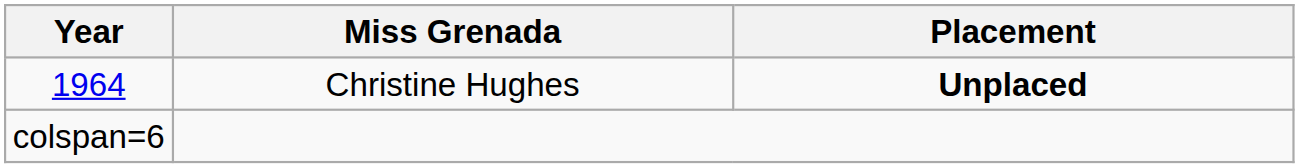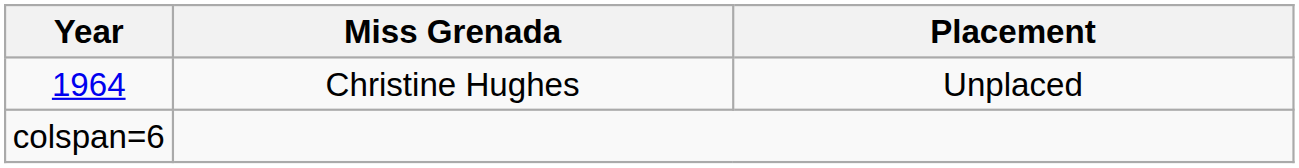(1013, 84) bold -> (1013, 84) normal
